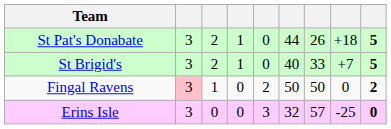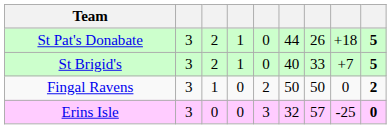(189, 87) pink background -> (189, 87) no background
